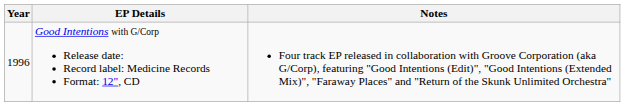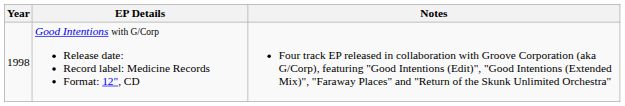(18, 62) 1996 -> (18, 62) 1998
